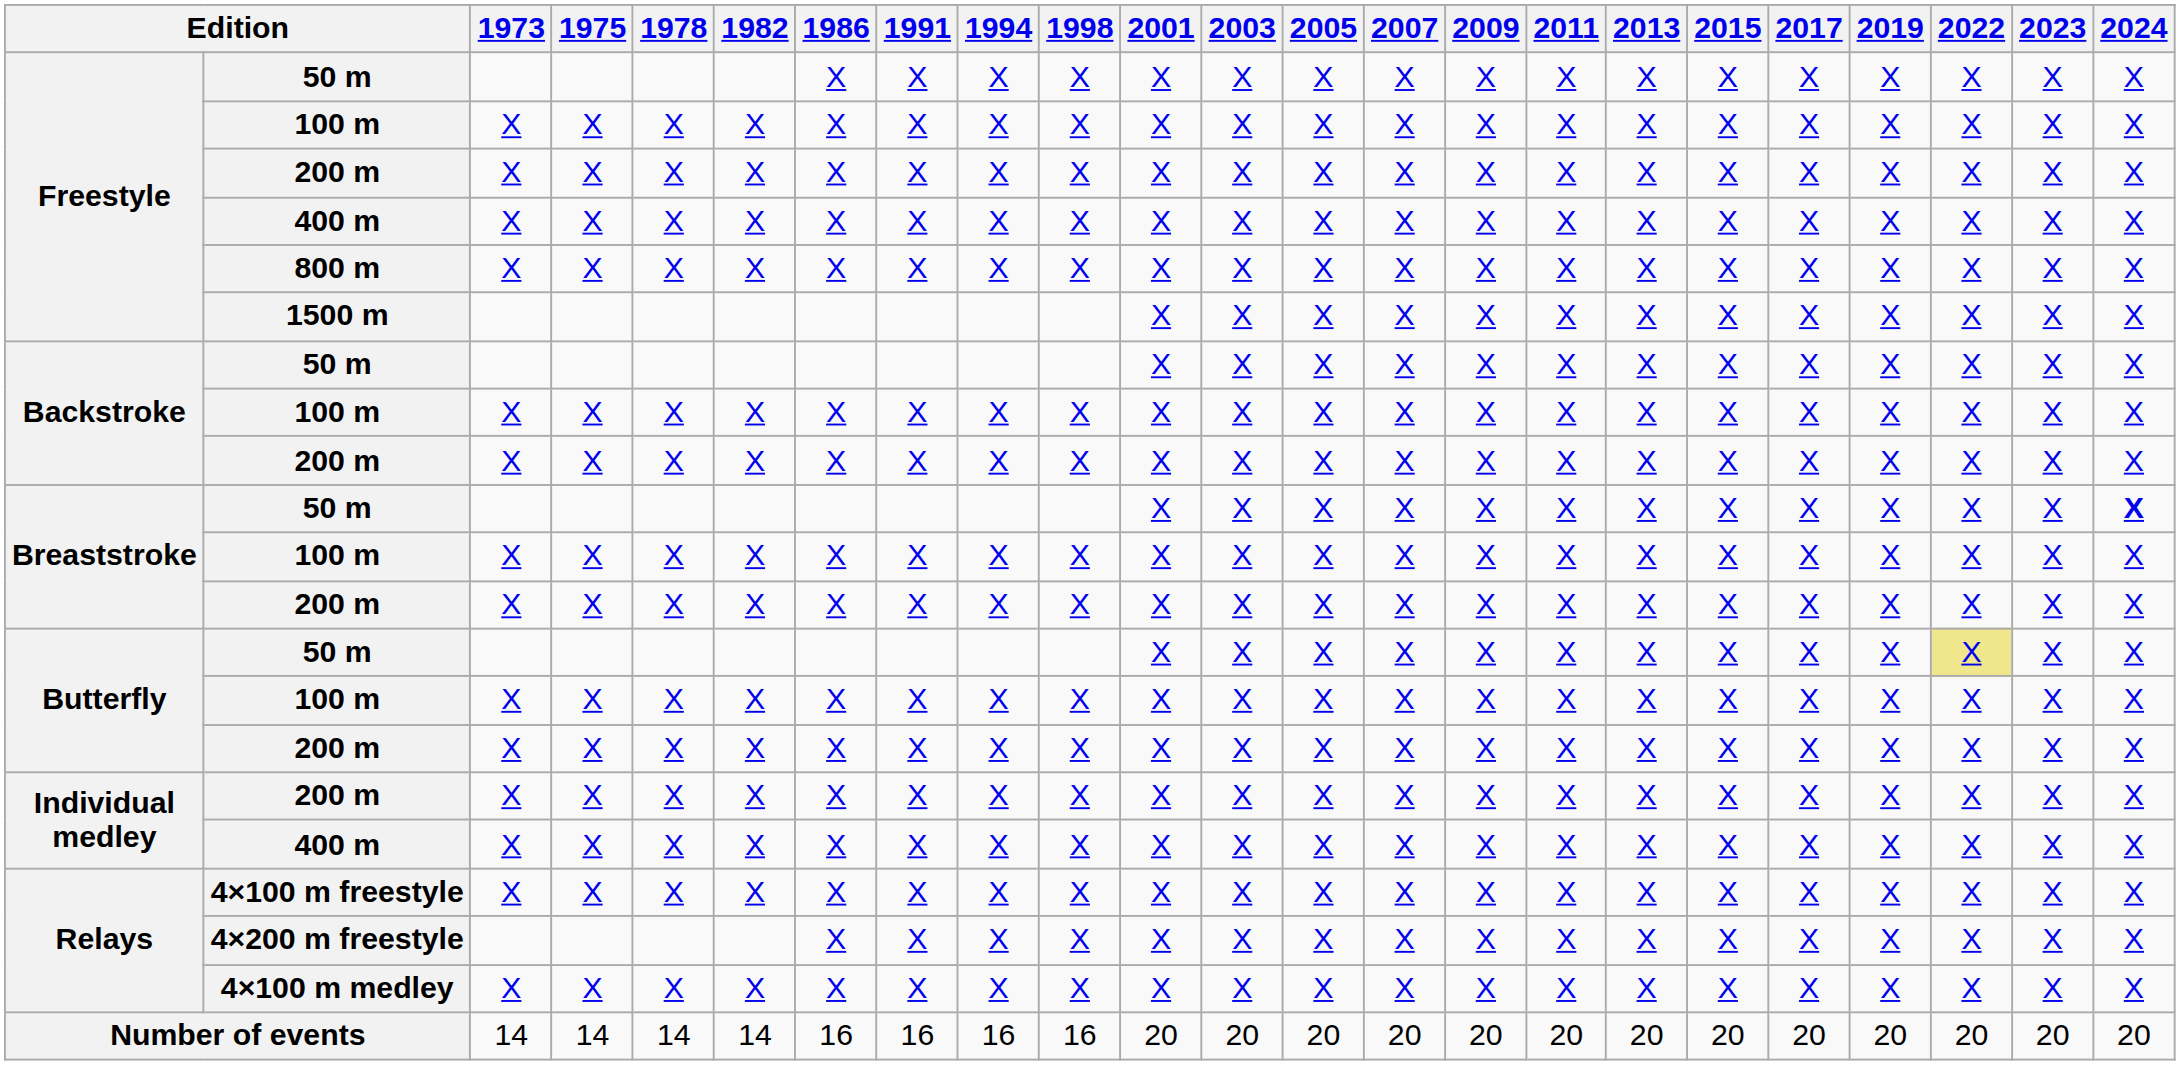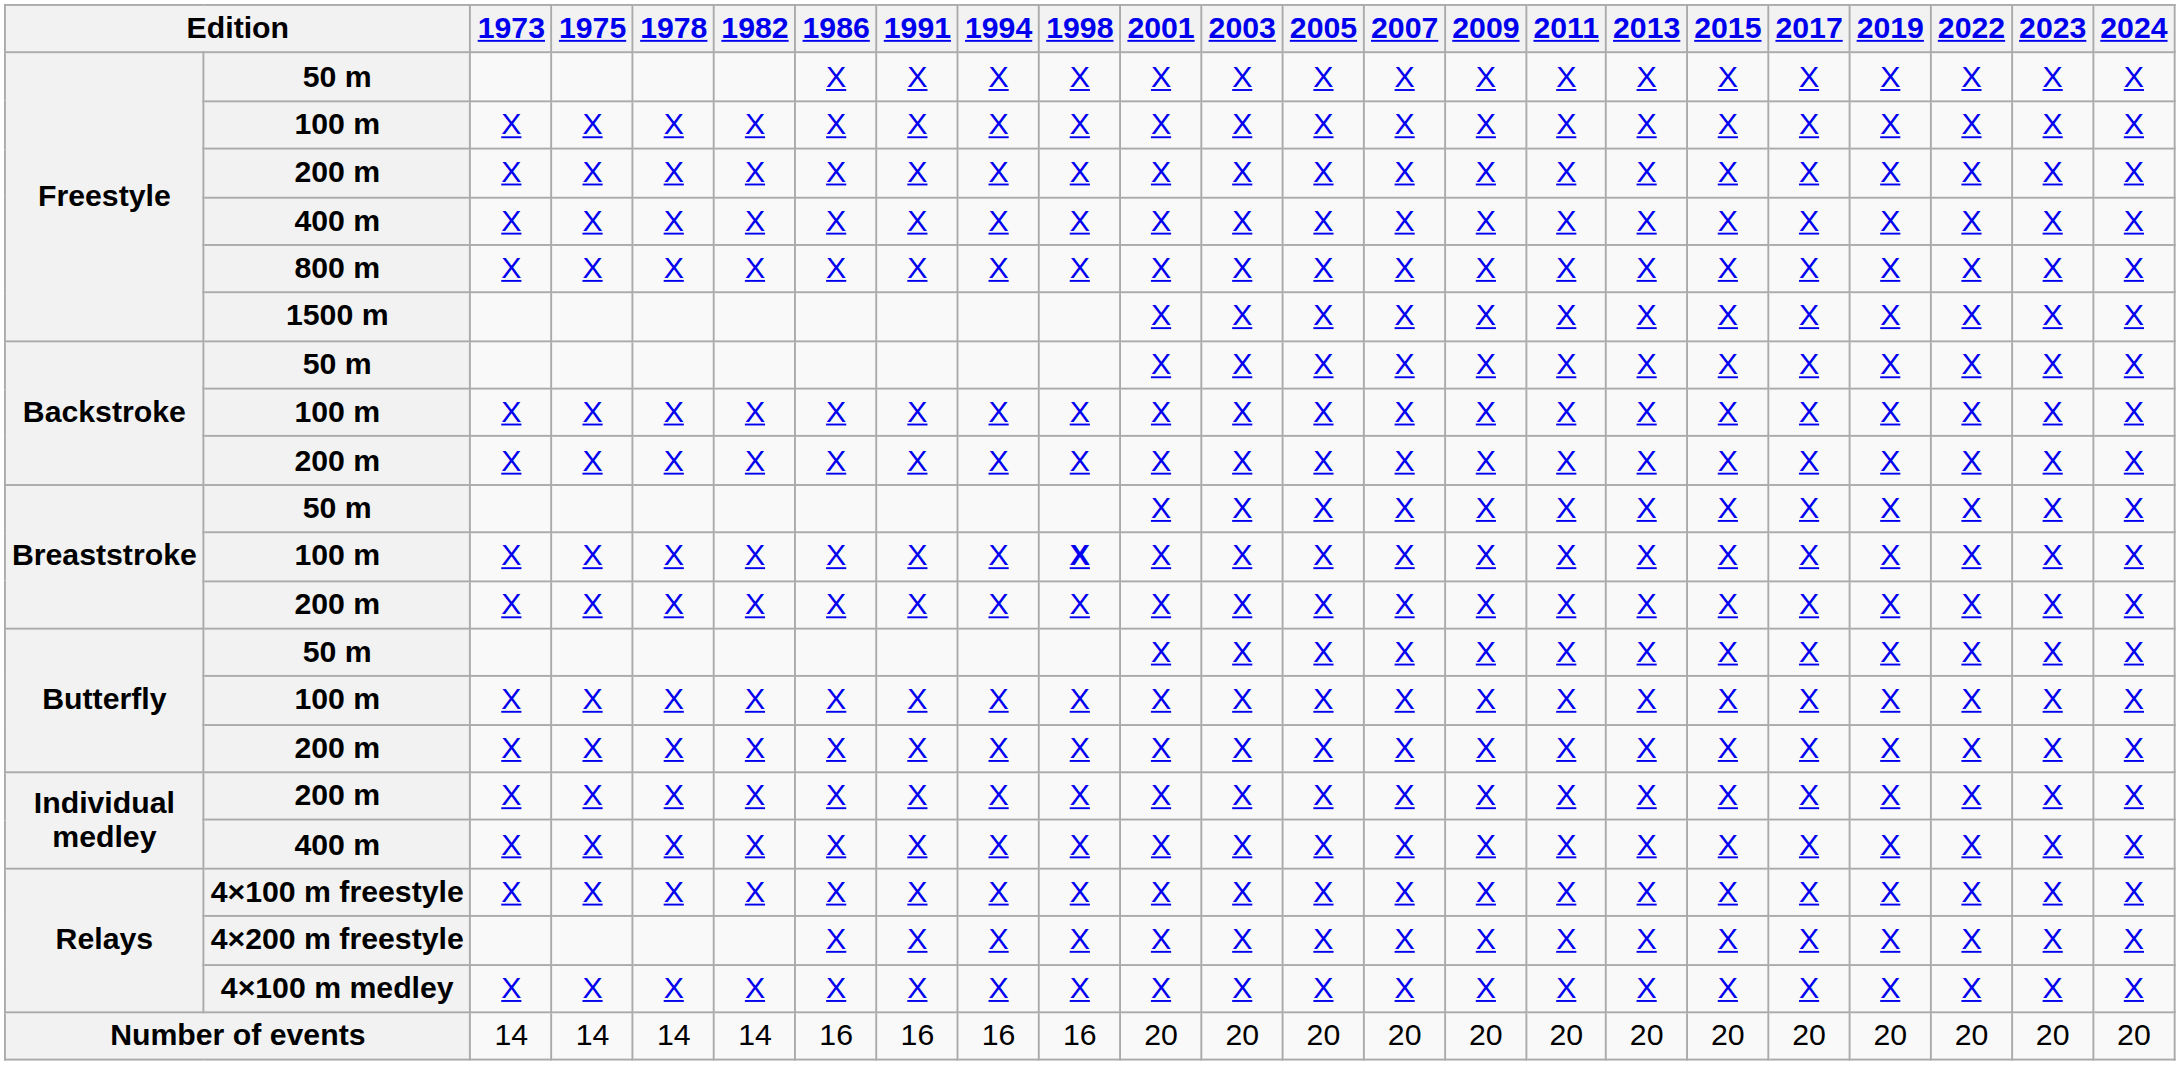(2134, 508) bold -> (2134, 508) normal
(1080, 556) normal -> (1080, 556) bold
(1971, 651) khaki background -> (1971, 651) no background
